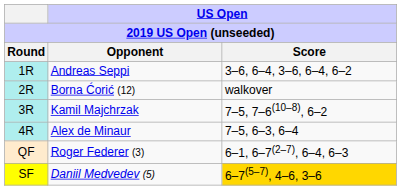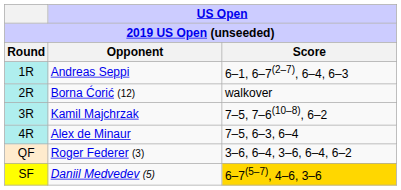(288, 71) 3–6, 6–4, 3–6, 6–4, 6–2 -> (287, 72) 6–1, 6–7(2–7), 6–4, 6–3
(287, 152) 6–1, 6–7(2–7), 6–4, 6–3 -> (288, 153) 3–6, 6–4, 3–6, 6–4, 6–2
